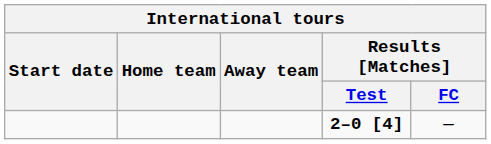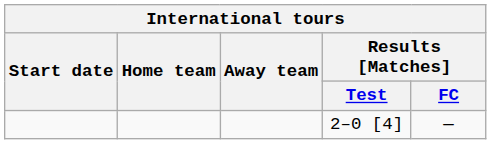(367, 124) bold -> (367, 124) normal
